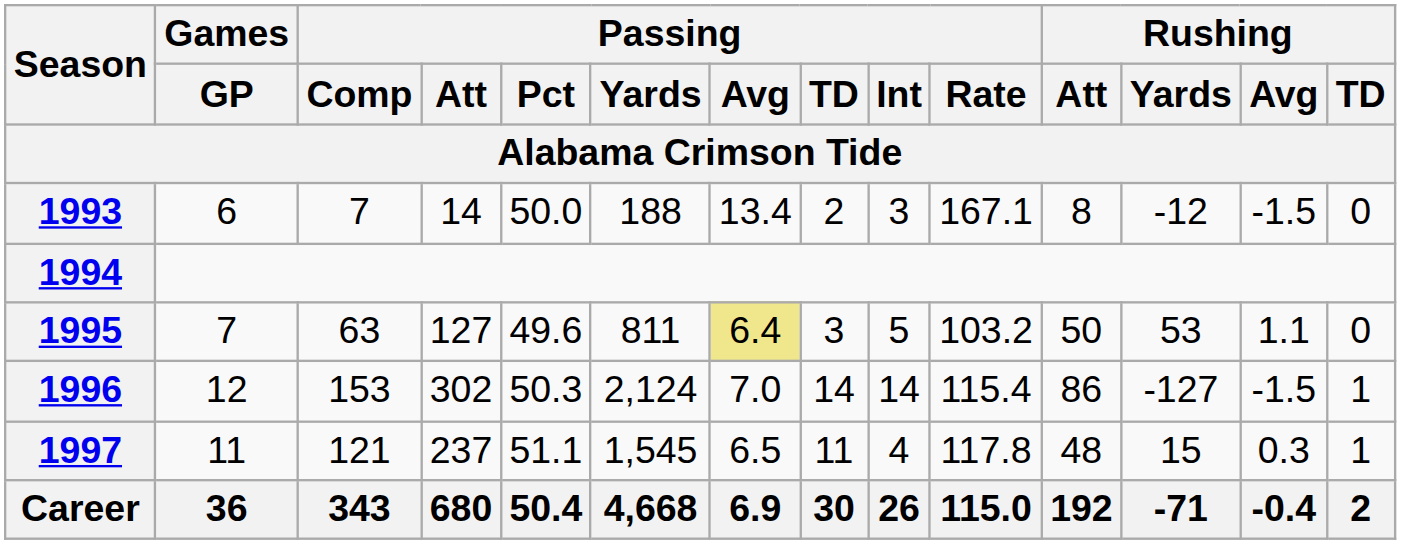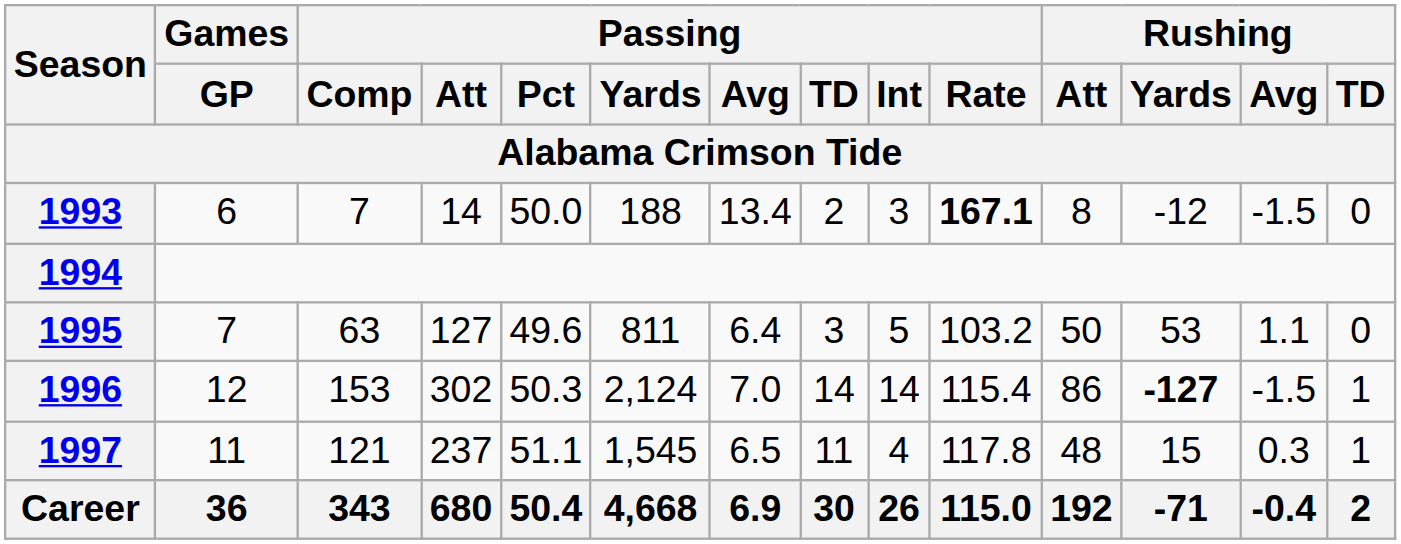(986, 212) normal -> (986, 212) bold
(755, 331) khaki background -> (755, 331) no background
(1181, 390) normal -> (1181, 390) bold
